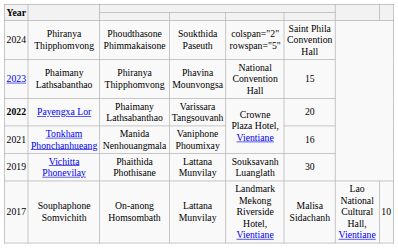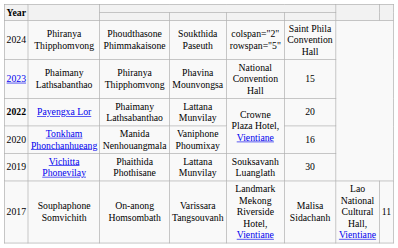(198, 112) Varissara Tangsouvanh -> (198, 112) Lattana Munvilay
(16, 140) 2021 -> (16, 140) 2020
(198, 212) Lattana Munvilay -> (198, 212) Varissara Tangsouvanh
(386, 212) 10 -> (386, 212) 11
